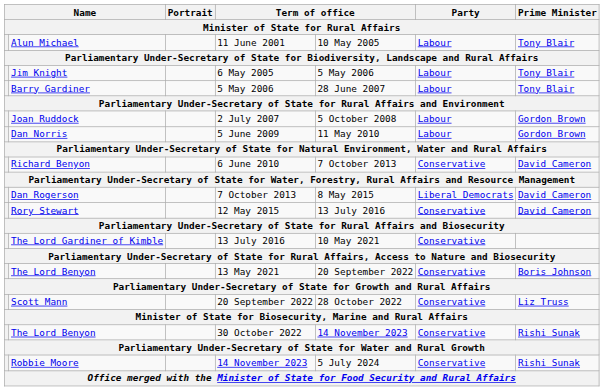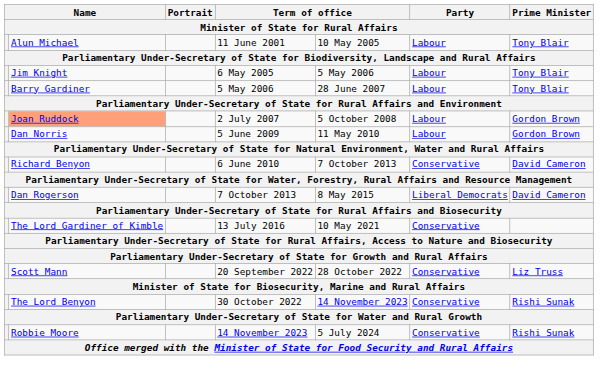(45, 119) no background -> (45, 119) lightsalmon background
- row: (248, 210)
- row: (248, 271)
